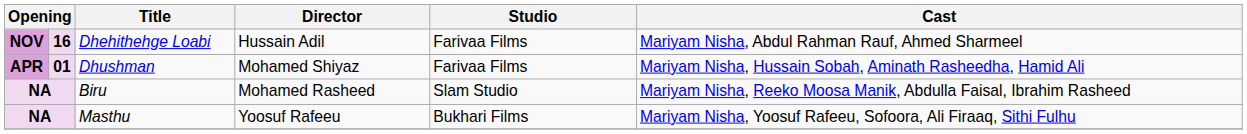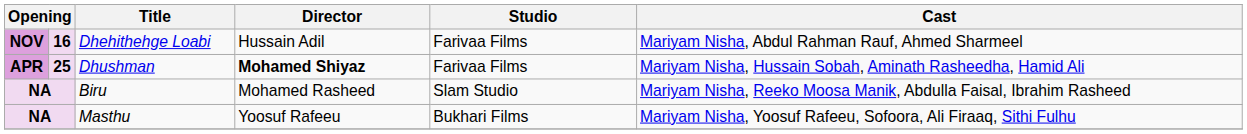(62, 66) 01 -> (62, 66) 25
(299, 66) normal -> (302, 66) bold
